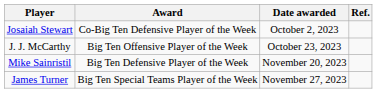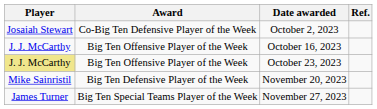+ row: (304, 46)
(40, 46) no background -> (40, 63) khaki background
